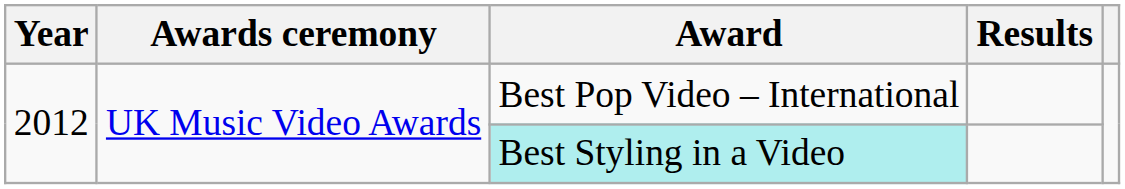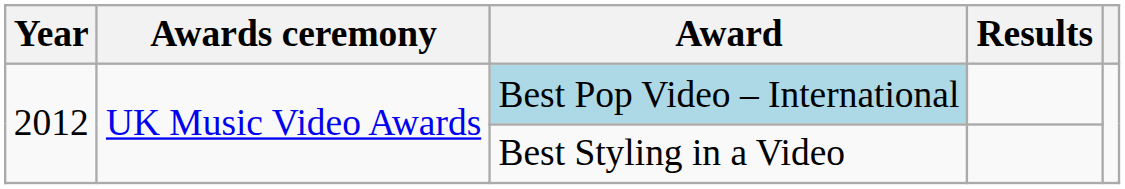(729, 93) no background -> (729, 93) lightblue background
(672, 152) paleturquoise background -> (672, 152) no background
